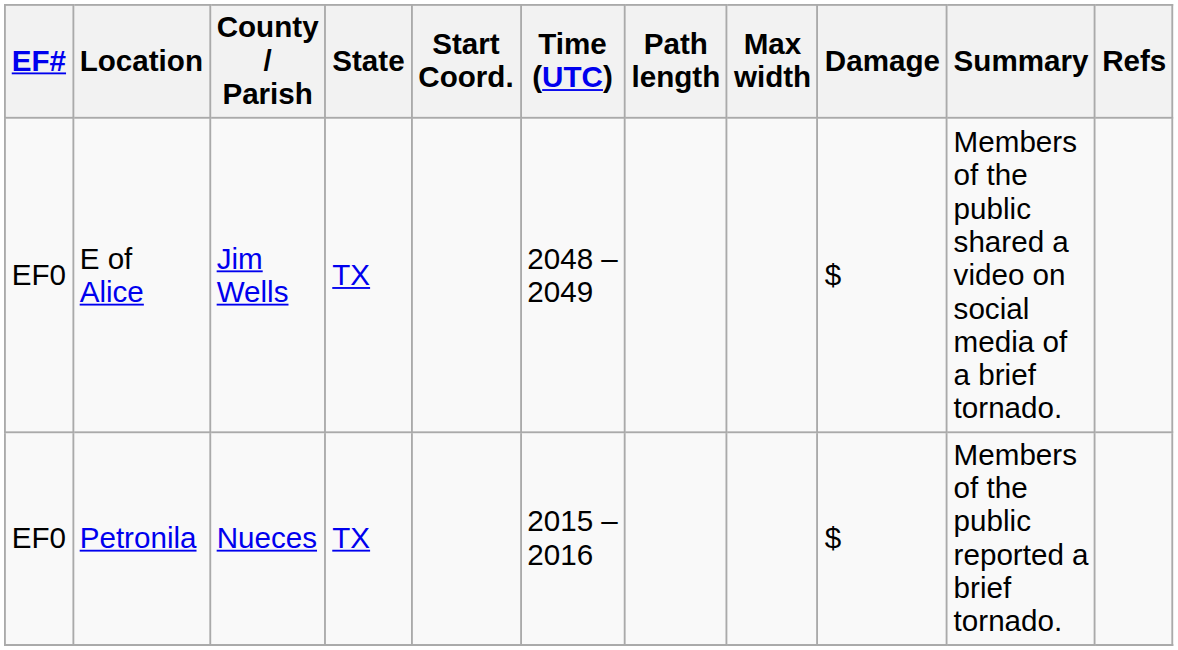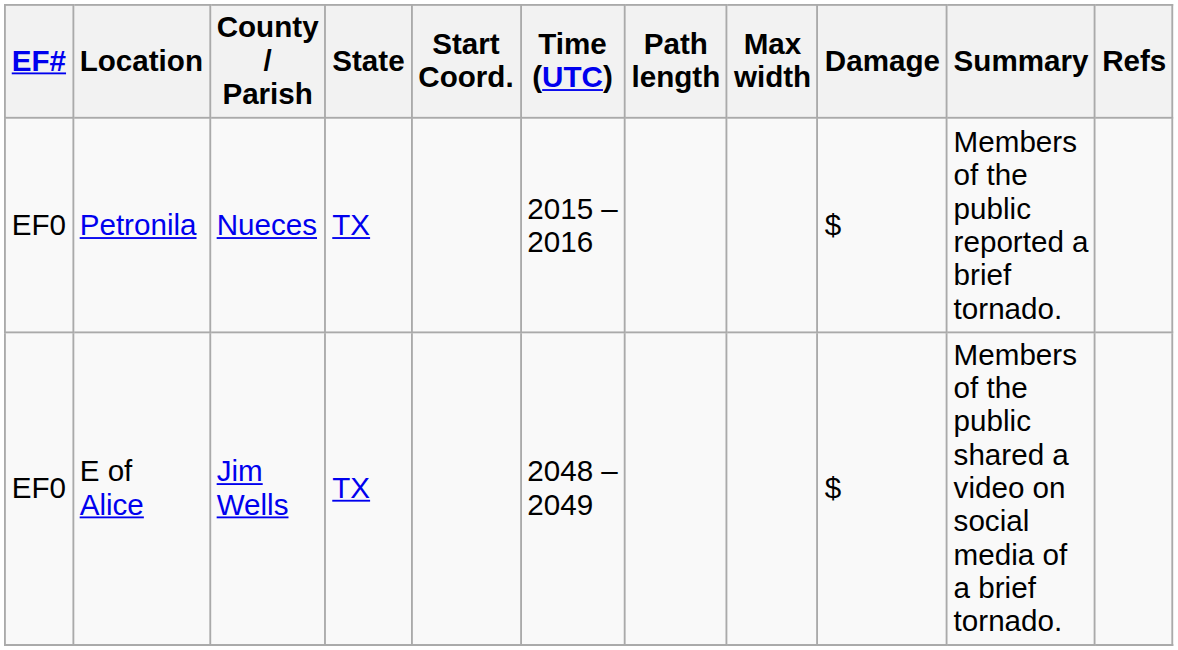rows swapped: (138, 538) <-> (112, 274)
